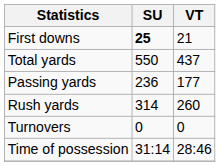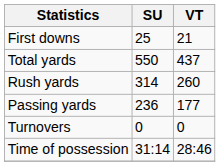(143, 38) bold -> (143, 38) normal
rows swapped: (43, 105) <-> (52, 82)
